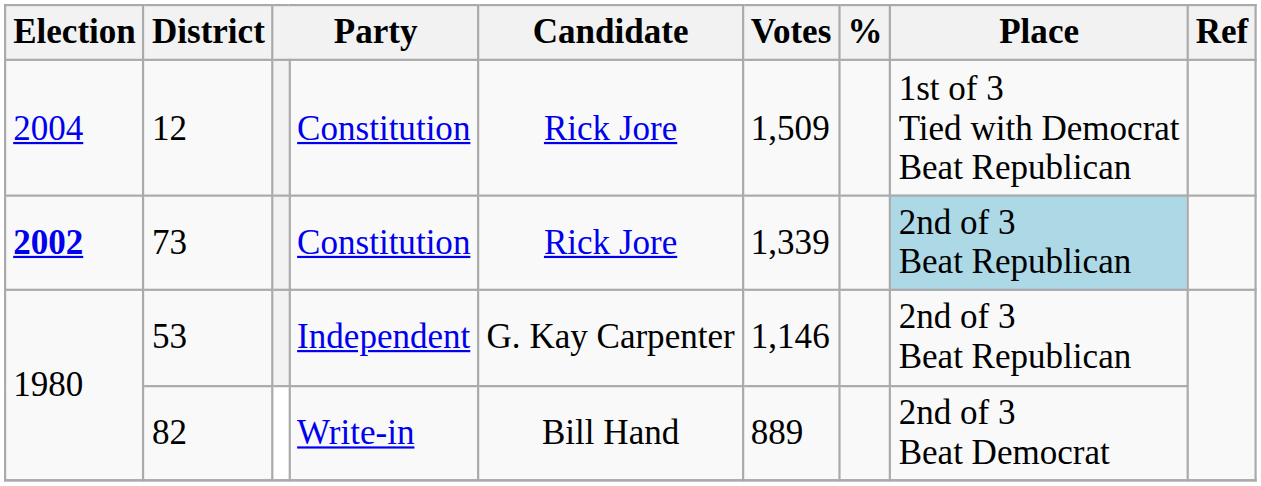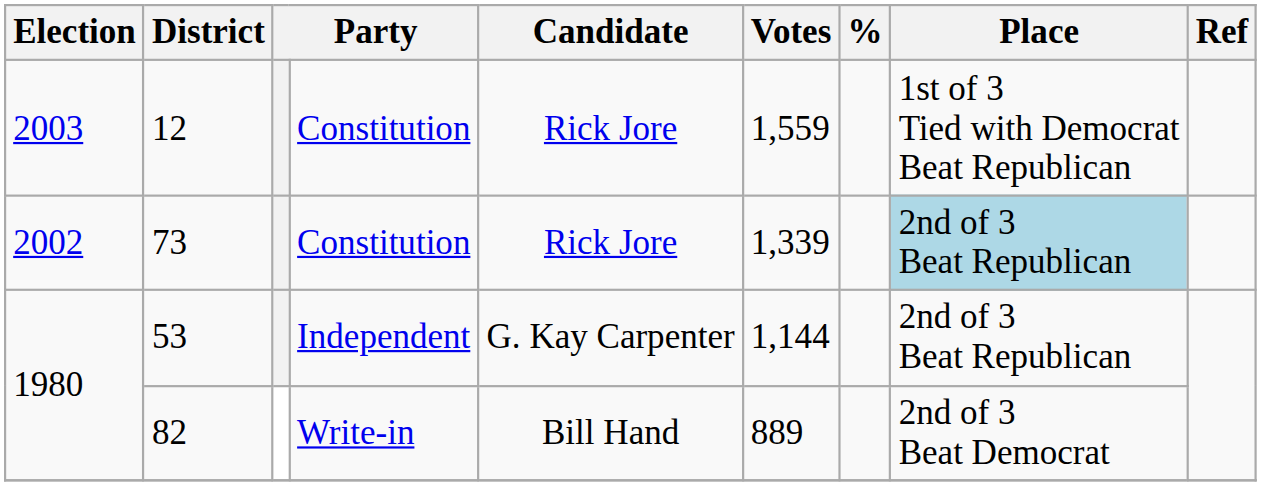(48, 127) 2004 -> (48, 127) 2003
(790, 127) 1,509 -> (790, 127) 1,559
(48, 241) bold -> (48, 241) normal
(790, 336) 1,146 -> (790, 336) 1,144
